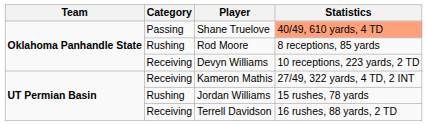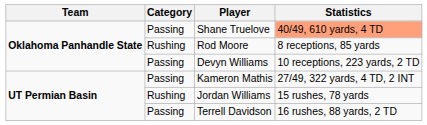(169, 62) Receiving -> (166, 62) Passing
(169, 79) Receiving -> (166, 79) Passing
(169, 112) Receiving -> (166, 112) Passing
